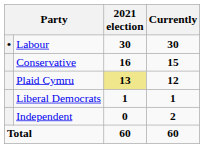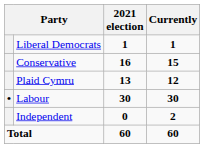rows swapped: (33, 44) <-> (59, 98)
(125, 80) khaki background -> (125, 80) no background
